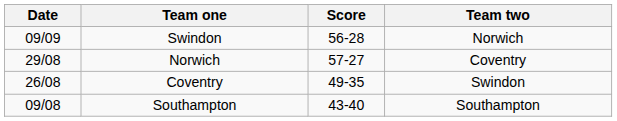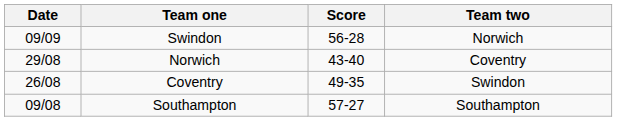(346, 60) 57-27 -> (346, 60) 43-40
(346, 104) 43-40 -> (346, 104) 57-27
